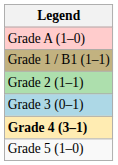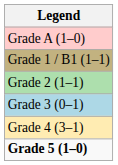(47, 127) bold -> (46, 127) normal
(46, 150) normal -> (47, 150) bold
